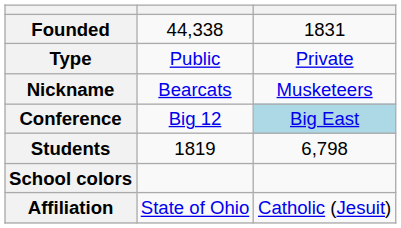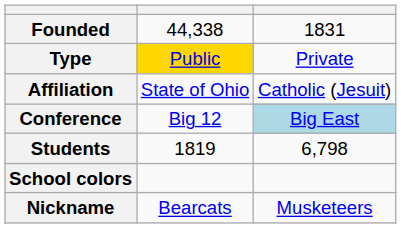(195, 59) no background -> (195, 59) gold background
rows swapped: (71, 208) <-> (71, 89)
